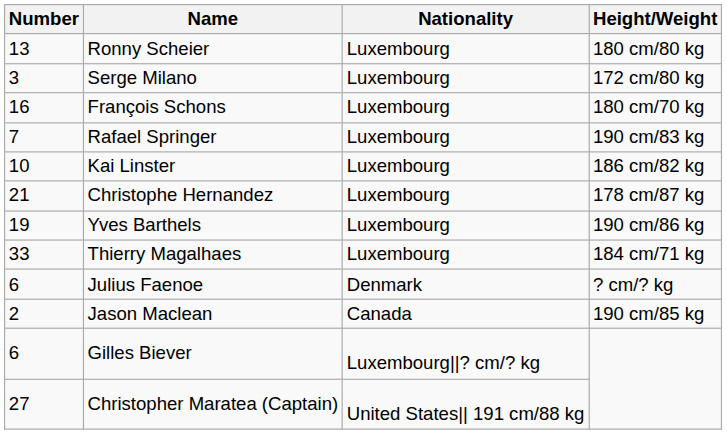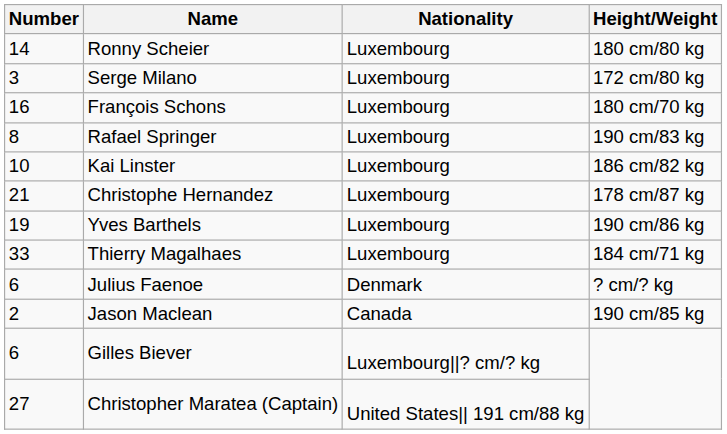(19, 48) 13 -> (19, 48) 14
(14, 136) 7 -> (14, 136) 8
